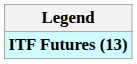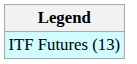(68, 44) bold -> (64, 44) normal
